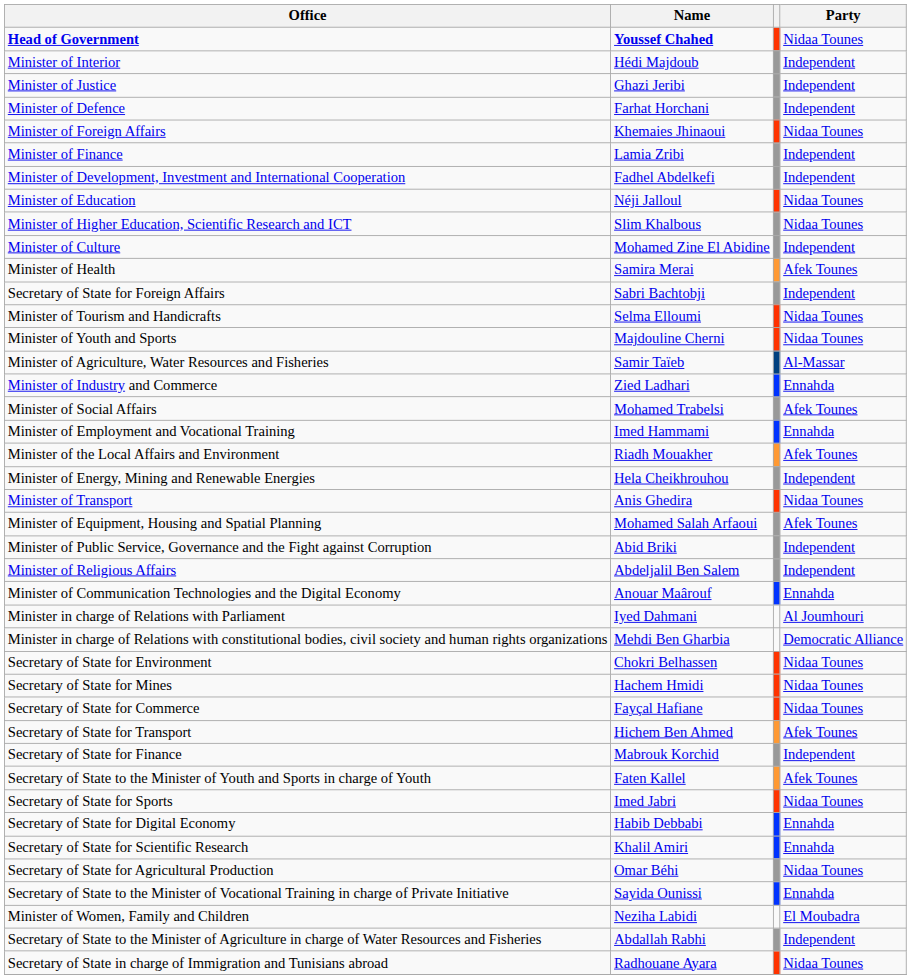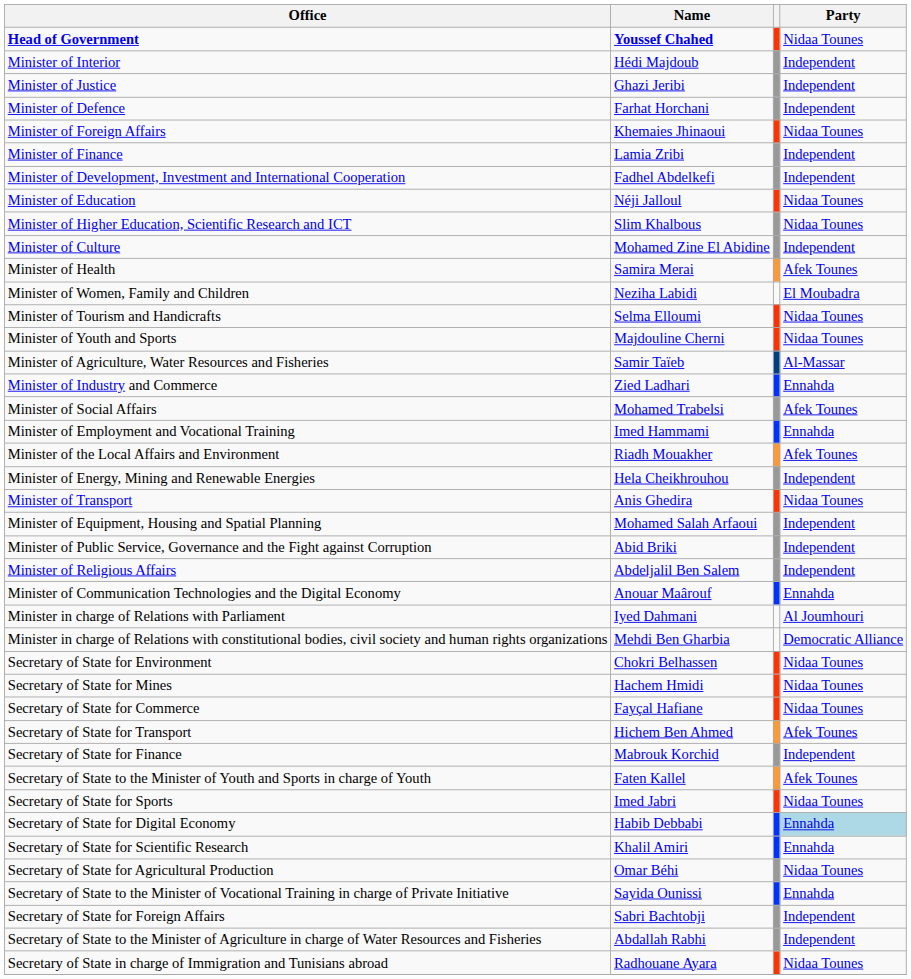rows swapped: (128, 916) <-> (116, 293)
(820, 524) Afek Tounes -> (819, 524) Independent
(809, 824) no background -> (809, 824) lightblue background
